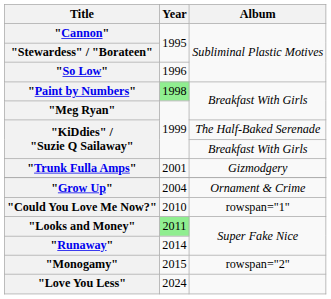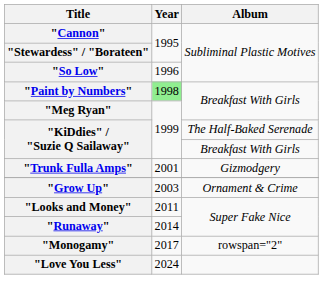(174, 187) 2004 -> (167, 187) 2003
- row: (82, 206)
(174, 226) lightgreen background -> (167, 206) no background
(174, 264) 2015 -> (167, 245) 2017
